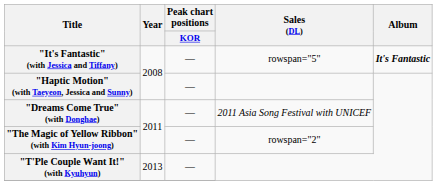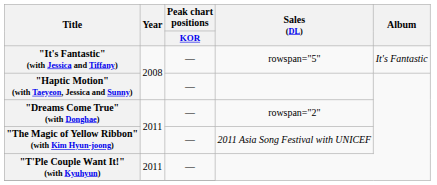(403, 59) bold -> (402, 59) normal
(294, 113) 2011 Asia Song Festival with UNICEF -> (294, 113) rowspan="2"
(294, 140) rowspan="2" -> (294, 140) 2011 Asia Song Festival with UNICEF
(152, 167) 2013 -> (152, 167) 2011
